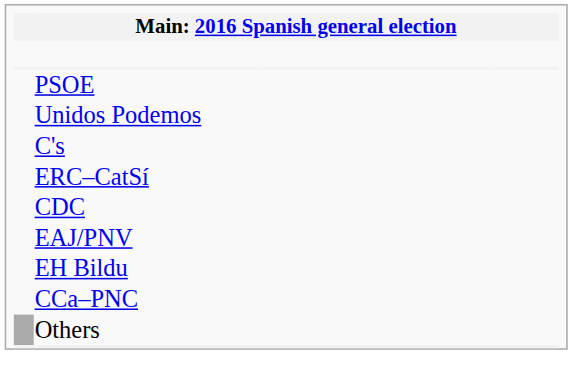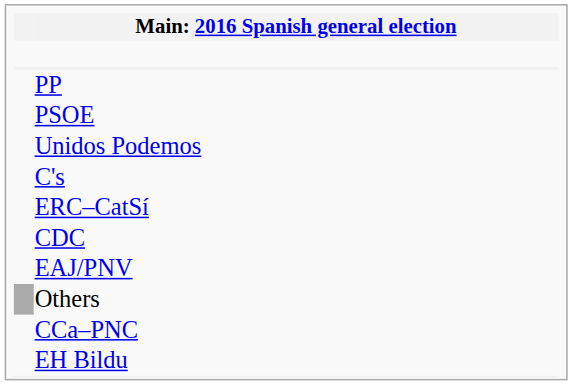+ row: (23, 86)
rows swapped: (23, 269) <-> (23, 330)
